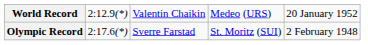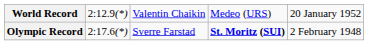(246, 31) normal -> (248, 31) bold
